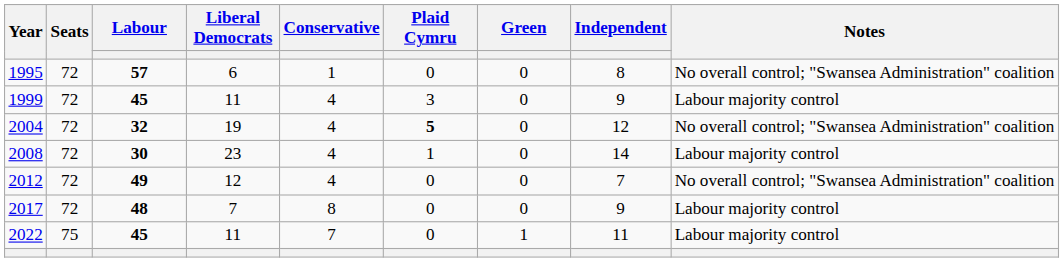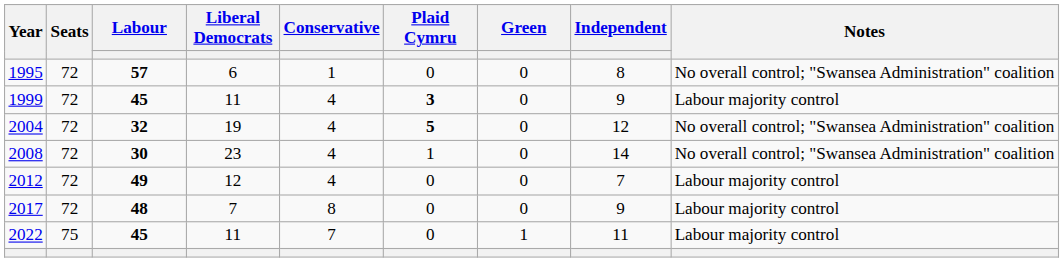(430, 99) normal -> (430, 99) bold
(757, 153) Labour majority control -> (864, 153) No overall control; "Swansea Administration" coalition
(864, 180) No overall control; "Swansea Administration" coalition -> (757, 180) Labour majority control
